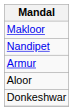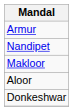(26, 30) Makloor -> (21, 30) Armur
(21, 64) Armur -> (26, 64) Makloor
